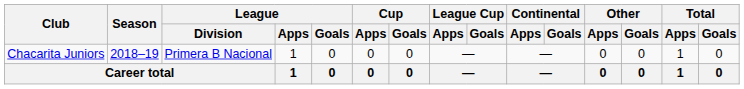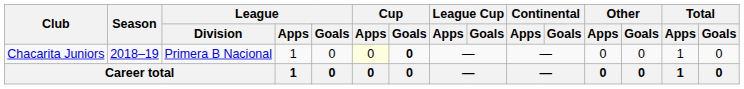(371, 53) no background -> (371, 53) lightyellow background
(409, 53) normal -> (409, 53) bold
